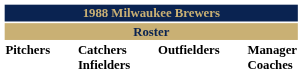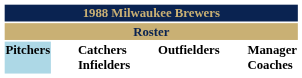(28, 50) no background -> (28, 50) lightblue background
